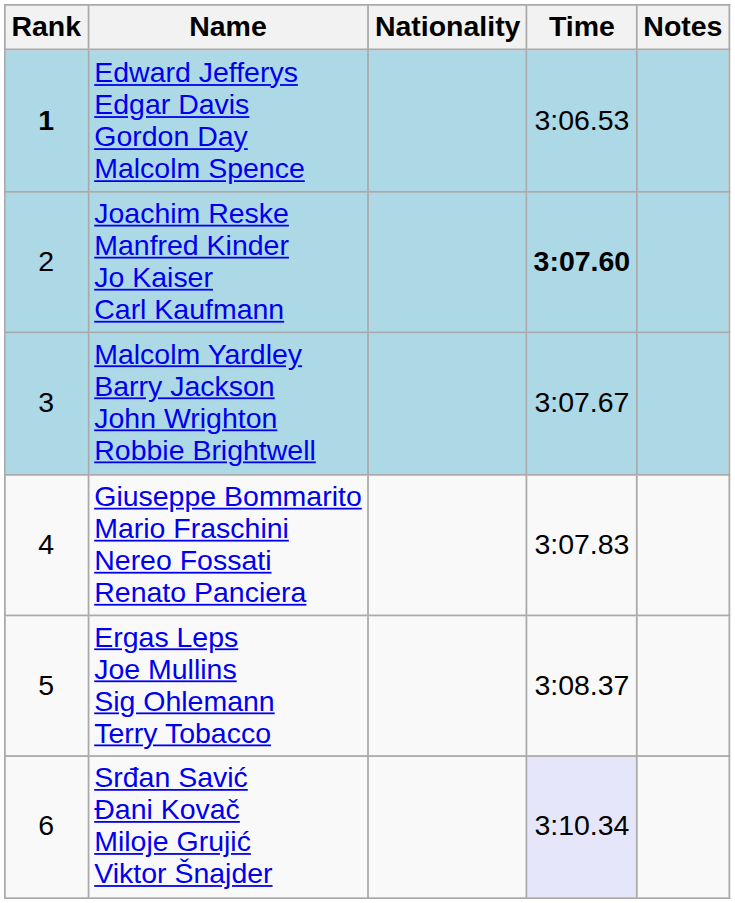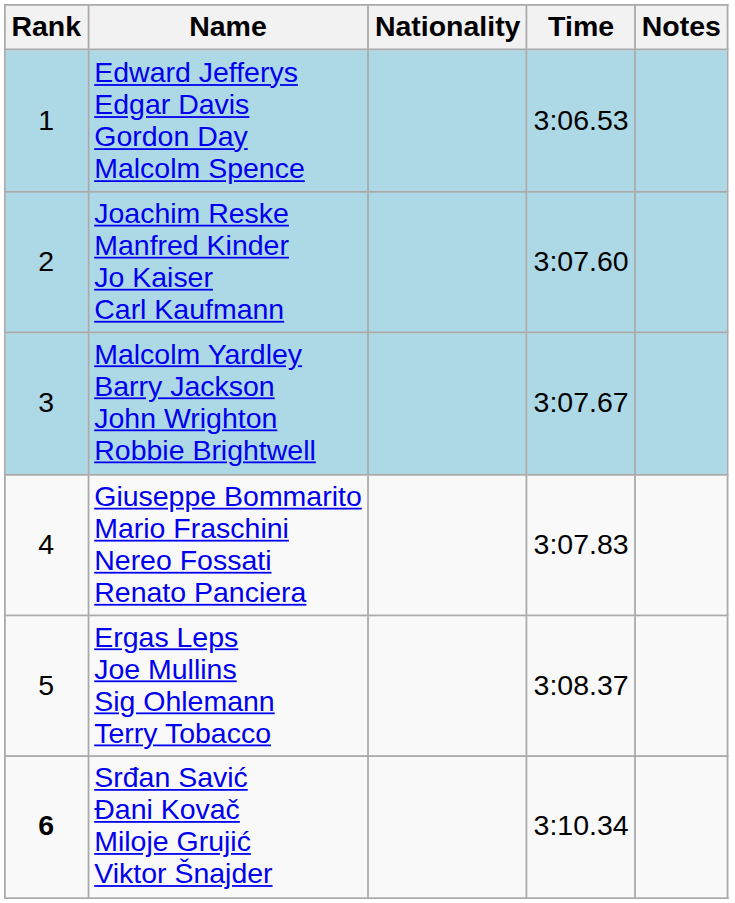(46, 120) bold -> (46, 120) normal
(582, 261) bold -> (581, 261) normal
(46, 826) normal -> (46, 826) bold
(582, 826) lavender background -> (581, 826) no background
